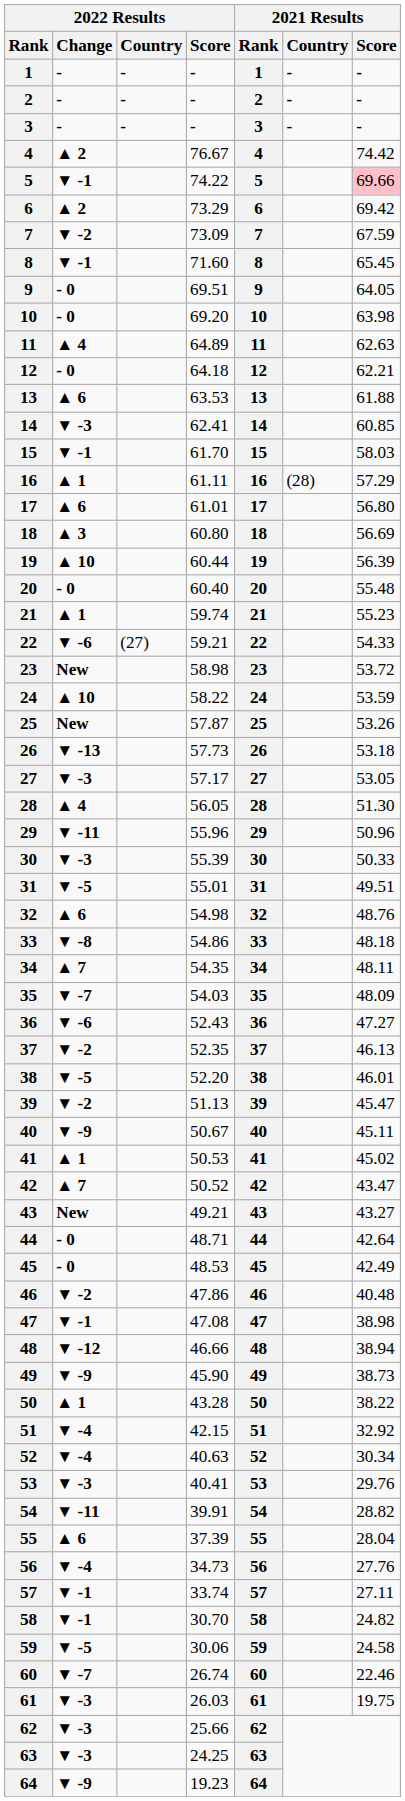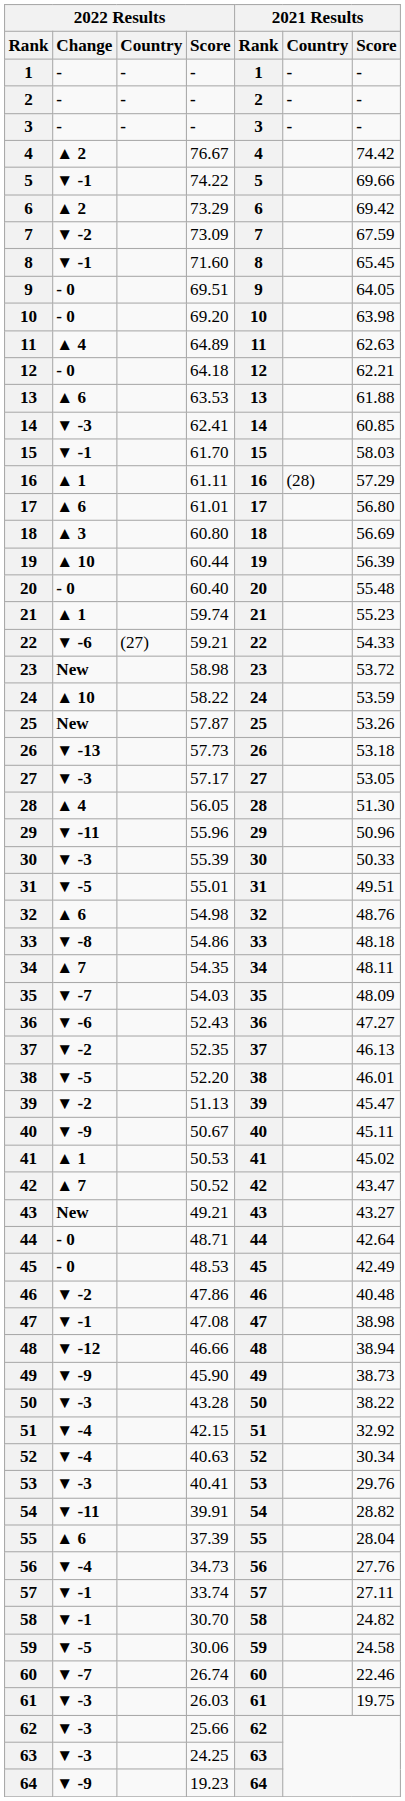(375, 180) pink background -> (375, 180) no background
(71, 1402) ▲ 1 -> (74, 1402) ▼ -3
